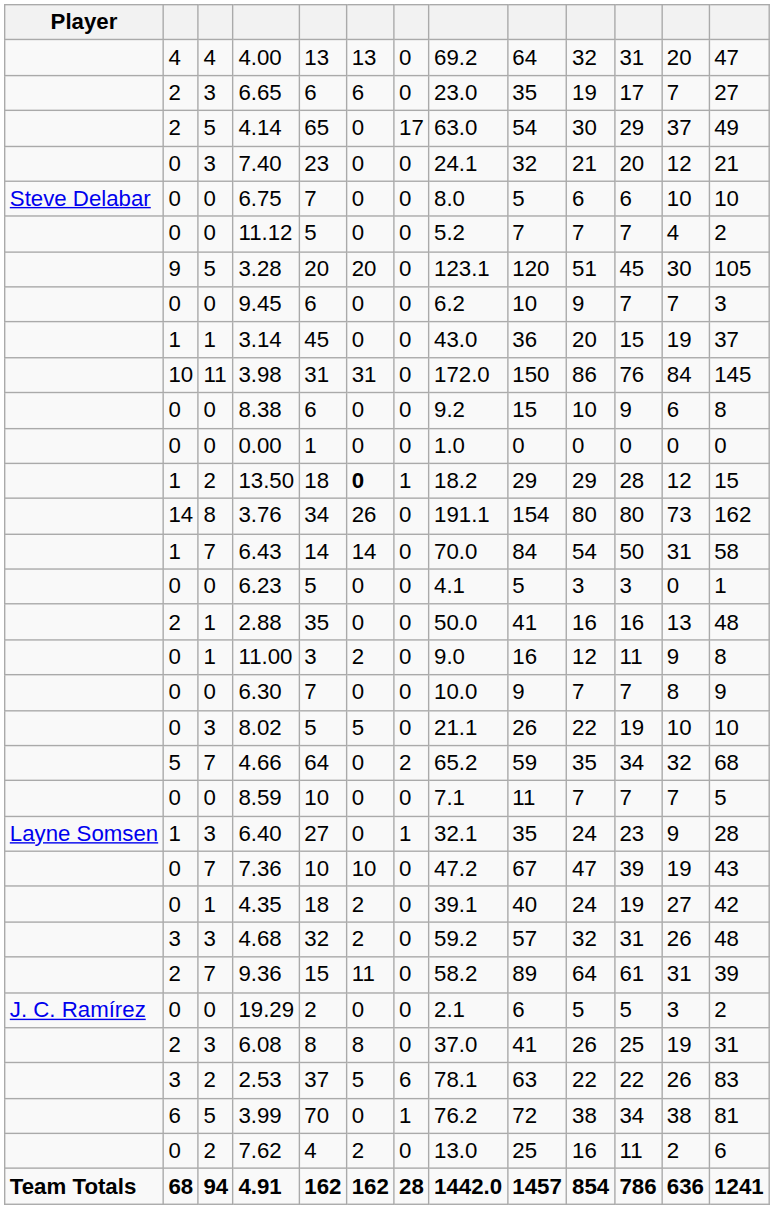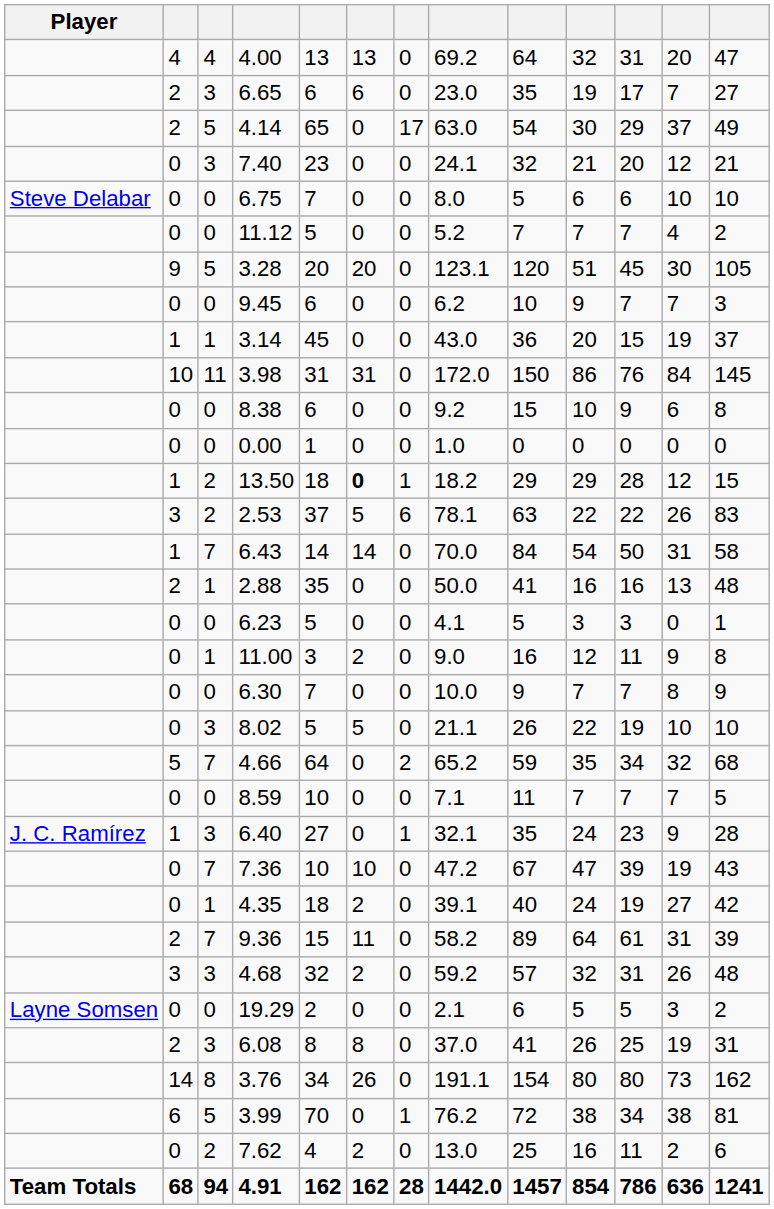rows swapped: (260, 1080) <-> (260, 515)
rows swapped: (260, 621) <-> (260, 586)
(84, 833) Layne Somsen -> (78, 833) J. C. Ramírez
rows swapped: (260, 974) <-> (260, 939)
(78, 1009) J. C. Ramírez -> (84, 1009) Layne Somsen
